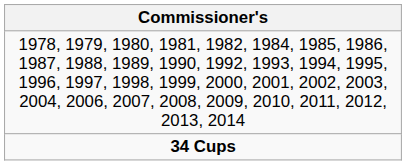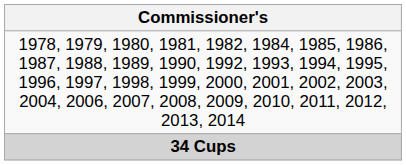(203, 146) no background -> (203, 146) lightgrey background
